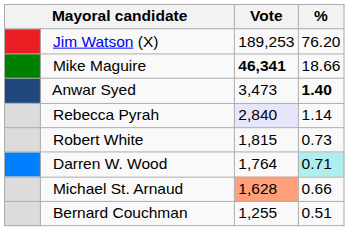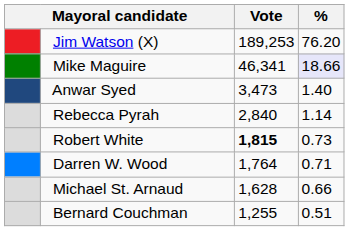(262, 66) bold -> (262, 66) normal
(321, 66) no background -> (321, 66) lavender background
(317, 90) bold -> (317, 90) normal
(258, 115) lavender background -> (258, 115) no background
(258, 139) normal -> (258, 139) bold
(317, 164) paleturquoise background -> (317, 164) no background
(258, 189) lightsalmon background -> (258, 189) no background
